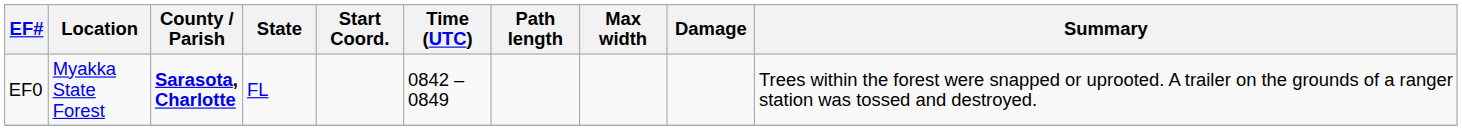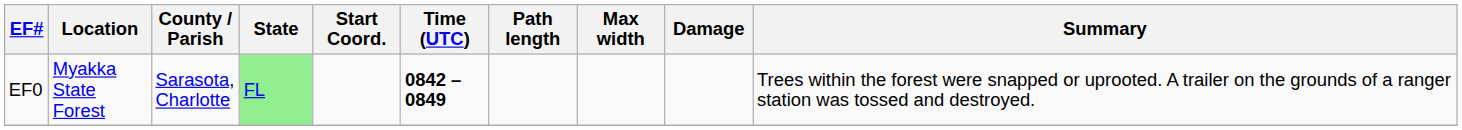(197, 89) bold -> (195, 89) normal
(258, 89) no background -> (254, 89) lightgreen background
(436, 89) normal -> (433, 89) bold
